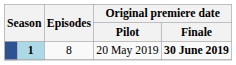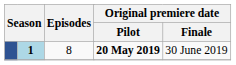(128, 50) normal -> (128, 50) bold
(196, 50) bold -> (196, 50) normal
